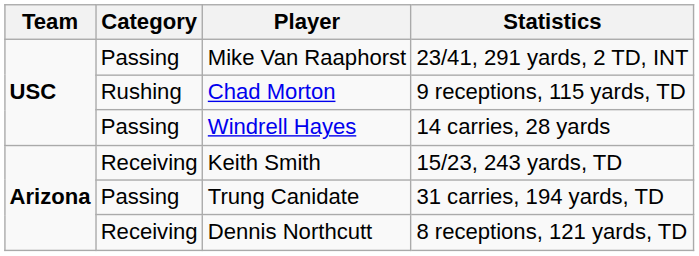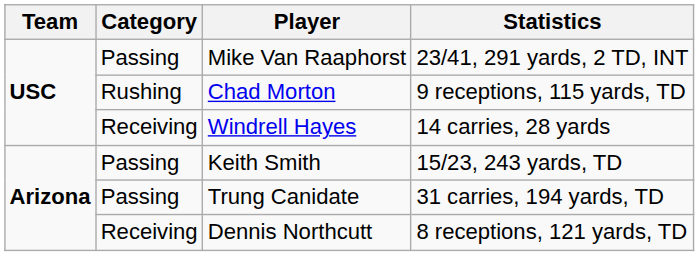(140, 127) Passing -> (149, 127) Receiving
(149, 162) Receiving -> (140, 162) Passing
